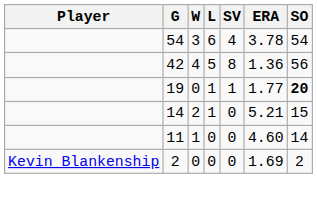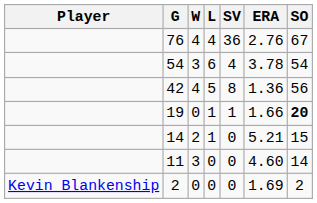+ row: (175, 41)
(266, 89) 1.77 -> (266, 113) 1.66
(196, 137) 1 -> (196, 162) 3
